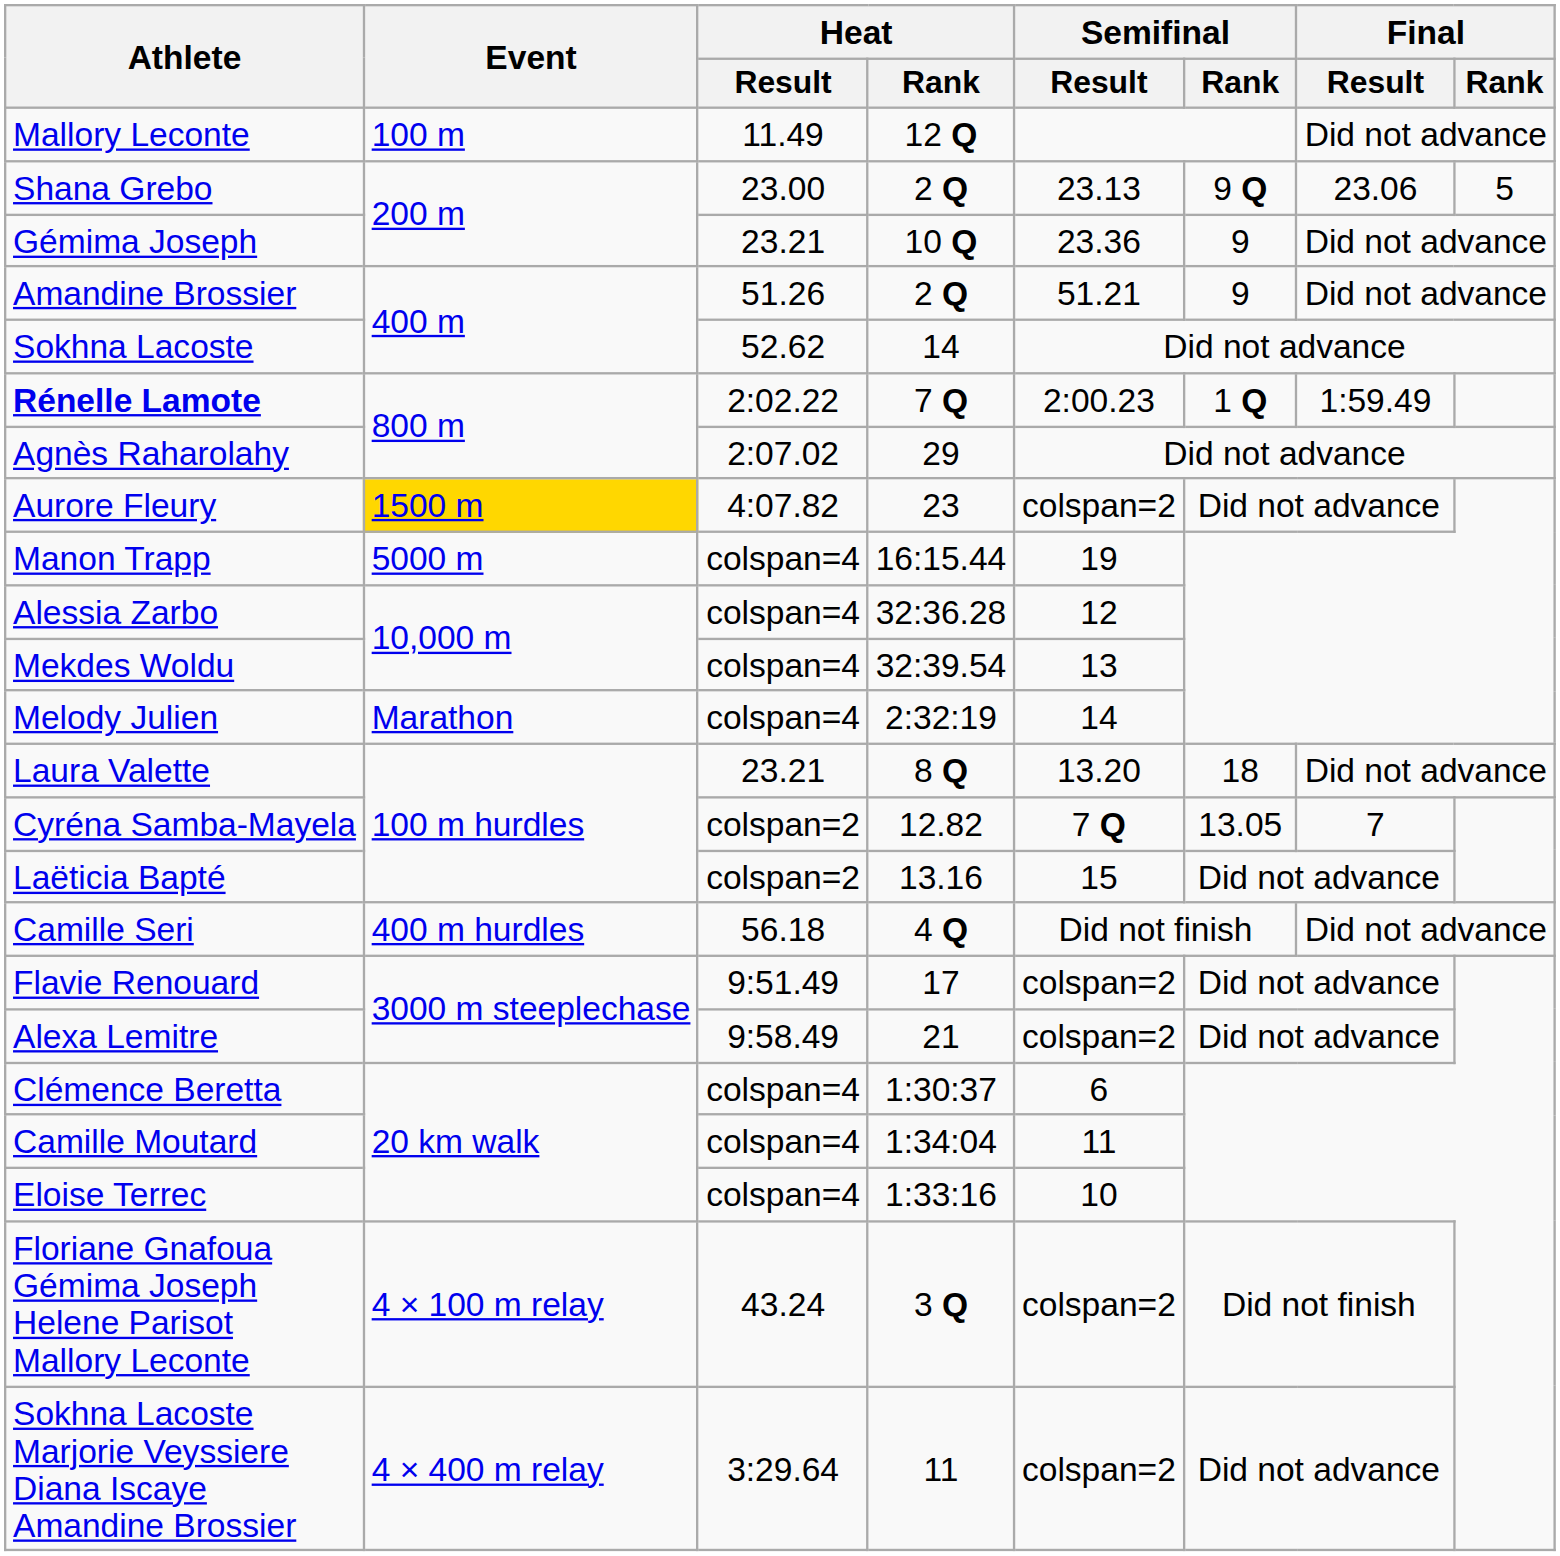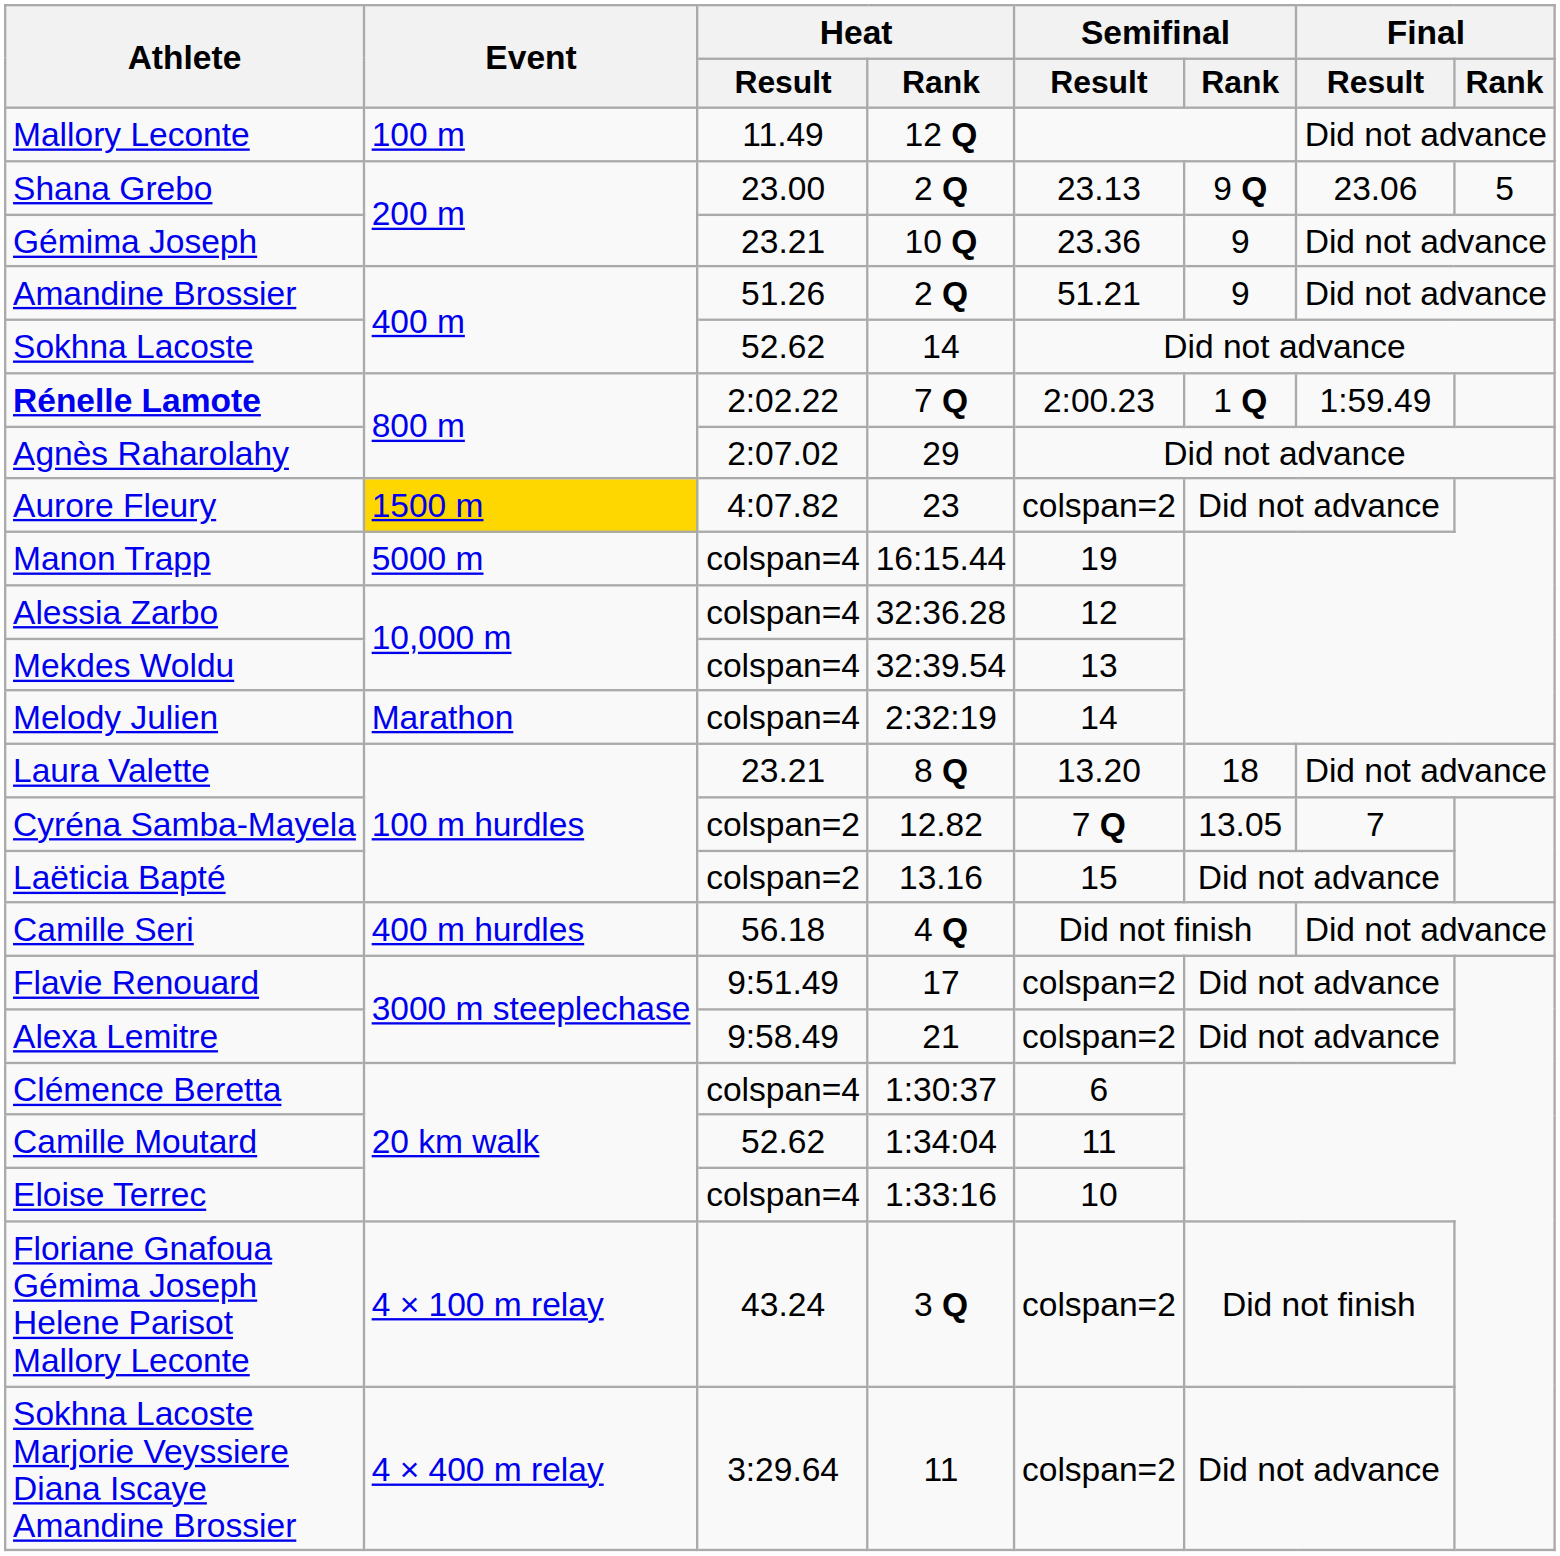(783, 1142) colspan=4 -> (783, 1142) 52.62
